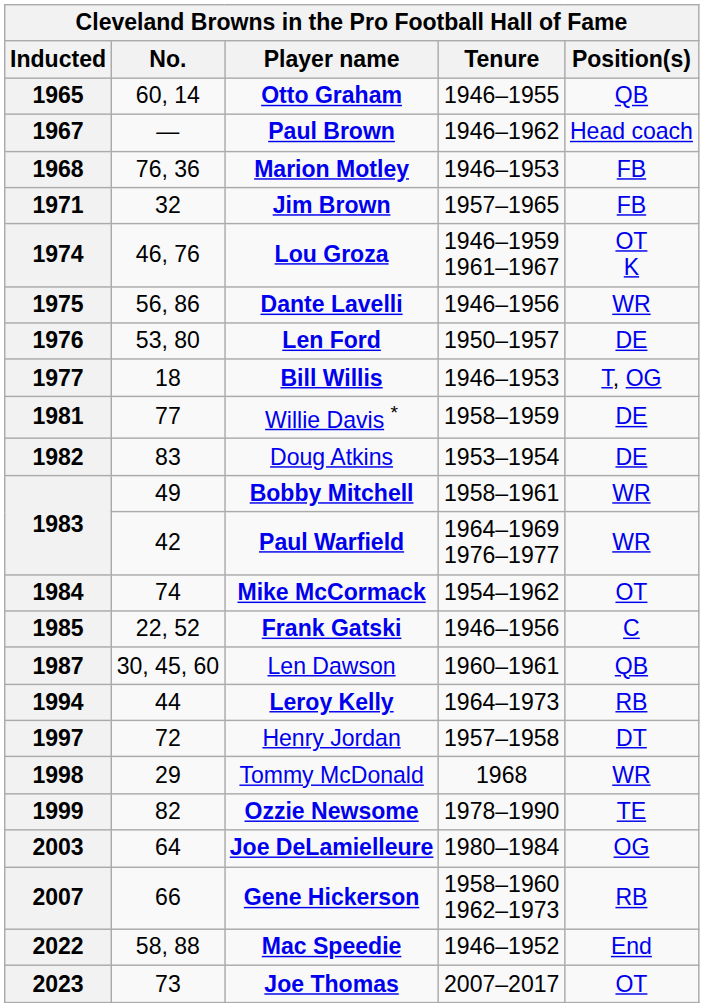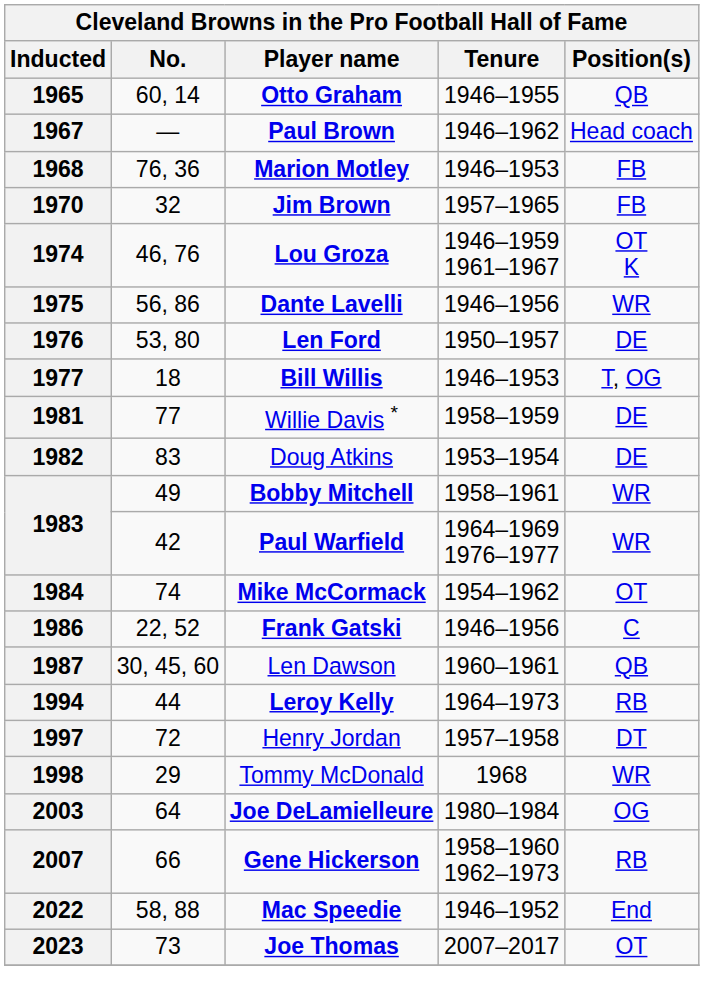(58, 205) 1971 -> (58, 205) 1970
(58, 628) 1985 -> (58, 628) 1986
- row: (332, 811)
